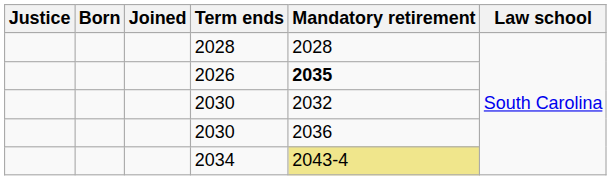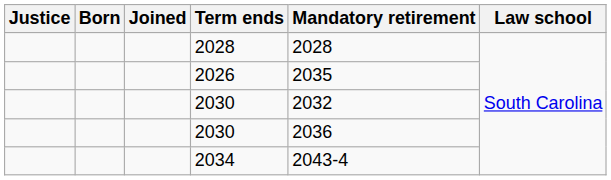(312, 75) bold -> (312, 75) normal
(320, 160) khaki background -> (320, 160) no background
